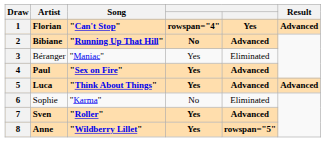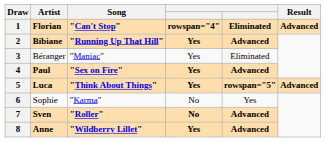(250, 26) Yes -> (250, 26) Eliminated
(194, 41) No -> (194, 41) Yes
(250, 85) Advanced -> (250, 85) rowspan="5"
(250, 100) Eliminated -> (250, 100) Yes
(194, 115) Yes -> (194, 115) No
(250, 130) rowspan="5" -> (250, 130) Advanced
